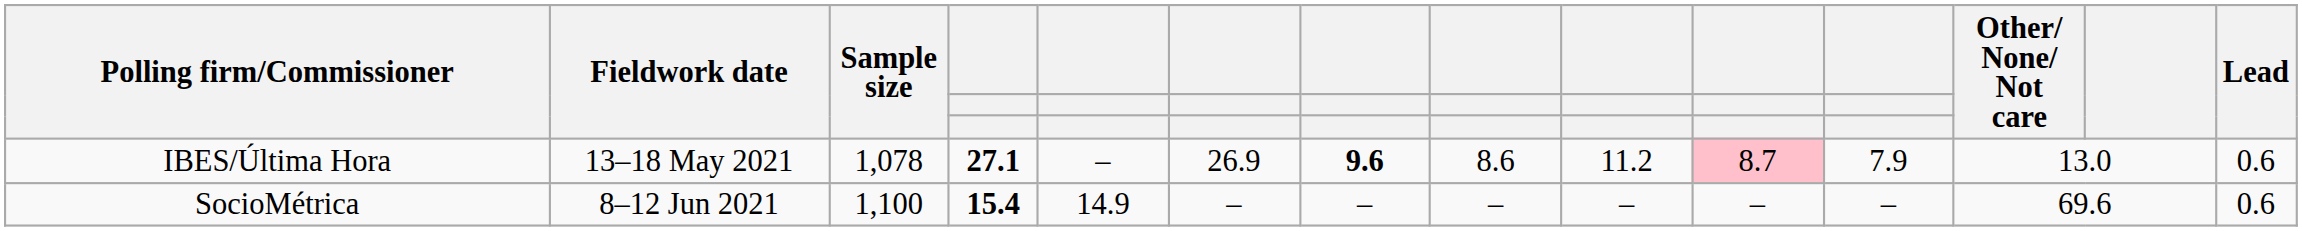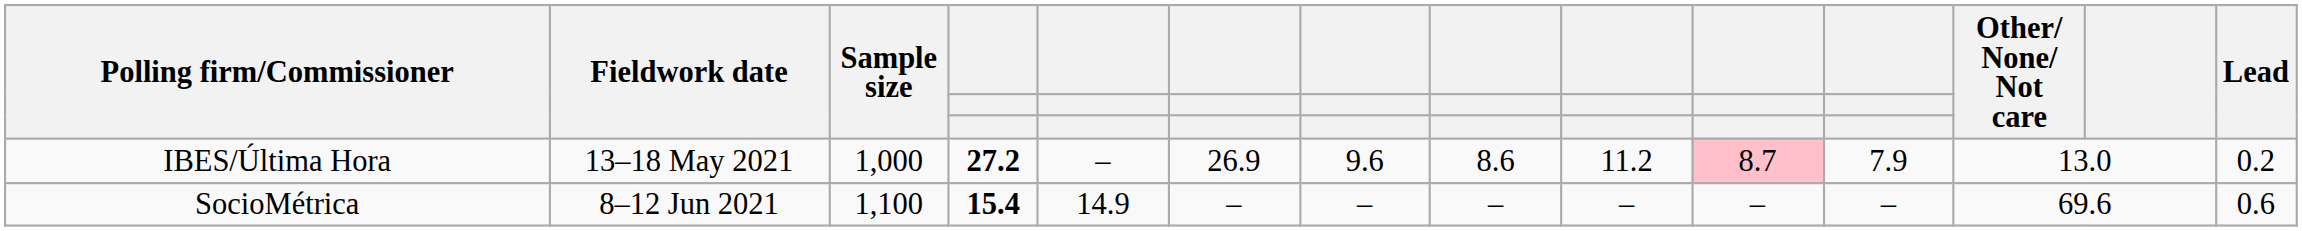(889, 160) 1,078 -> (889, 160) 1,000
(993, 160) 27.1 -> (993, 160) 27.2
(1365, 160) bold -> (1365, 160) normal
(2256, 160) 0.6 -> (2256, 160) 0.2
